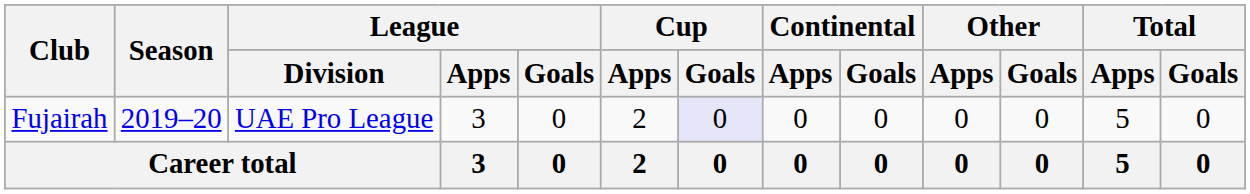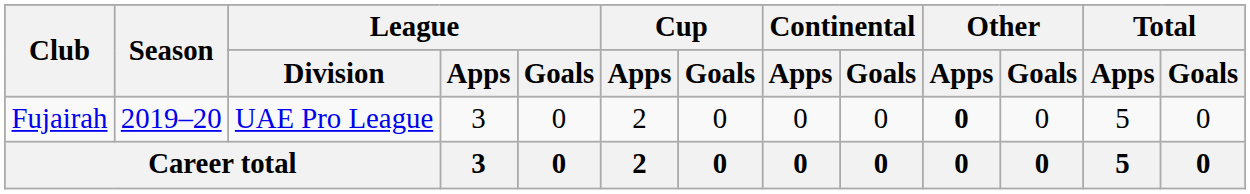(720, 118) lavender background -> (720, 118) no background
(962, 118) normal -> (962, 118) bold
